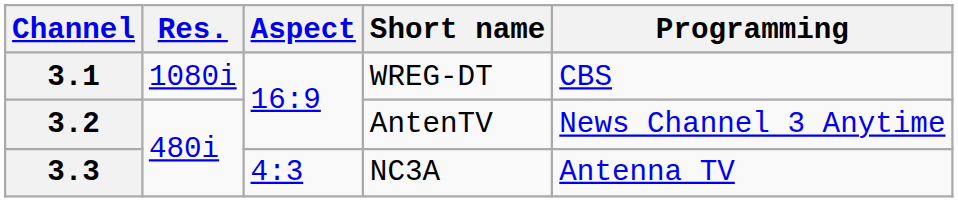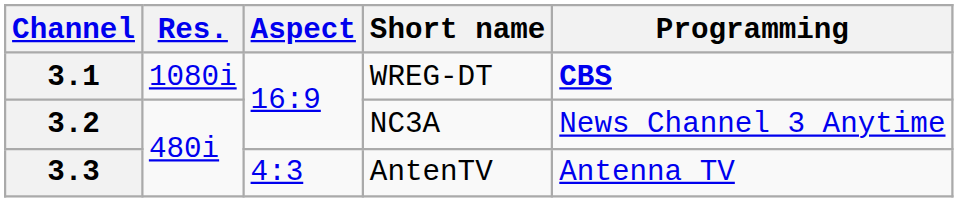(586, 77) normal -> (586, 77) bold
(431, 124) AntenTV -> (405, 124) NC3A
(405, 172) NC3A -> (431, 172) AntenTV
